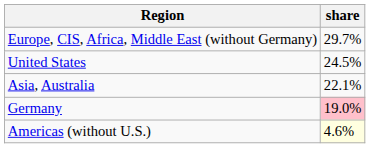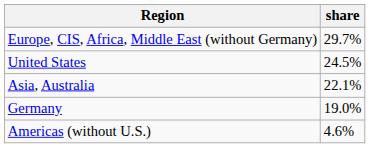(343, 108) pink background -> (343, 108) no background
(339, 131) lightyellow background -> (339, 131) no background
